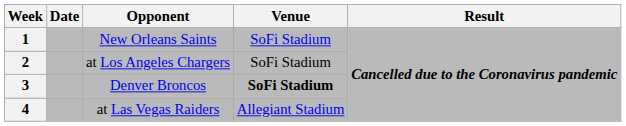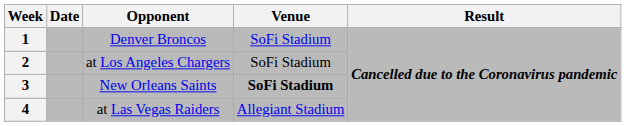(158, 39) New Orleans Saints -> (158, 39) Denver Broncos
(158, 86) Denver Broncos -> (158, 86) New Orleans Saints
